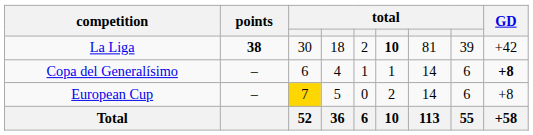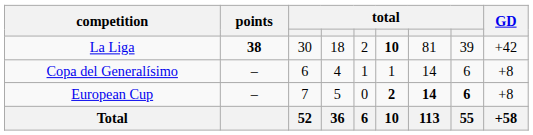(506, 71) bold -> (506, 71) normal
(305, 94) gold background -> (305, 94) no background
(392, 94) normal -> (392, 94) bold
(429, 94) normal -> (429, 94) bold
(467, 94) normal -> (467, 94) bold
